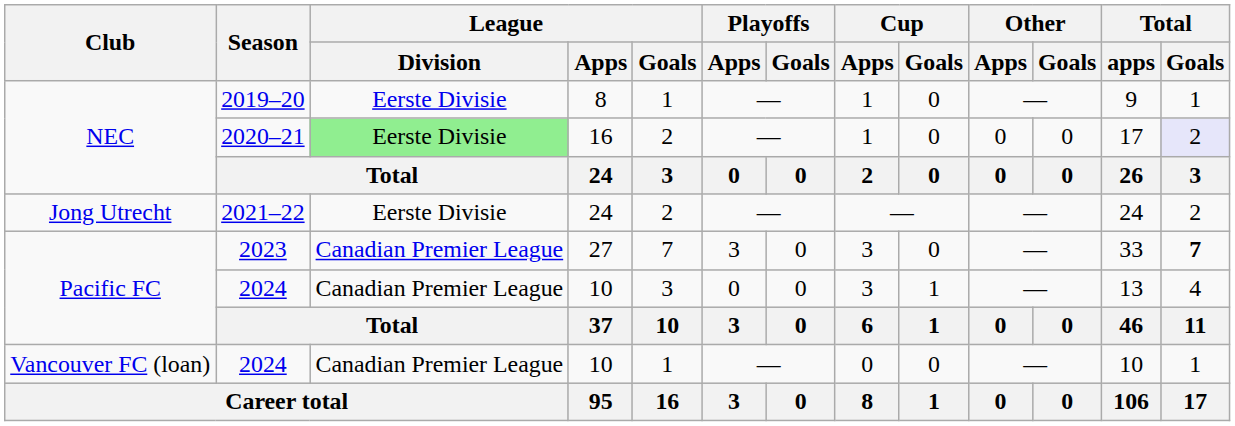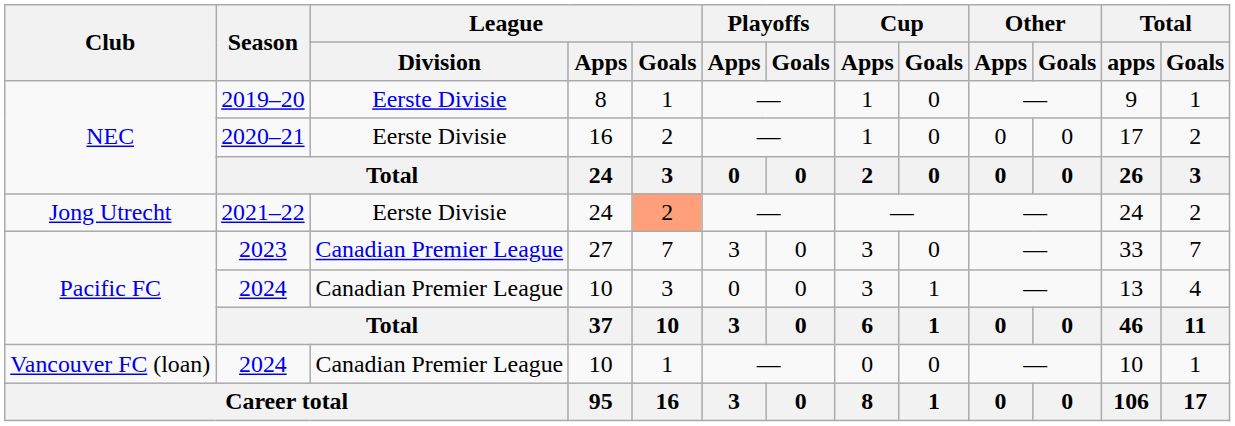(439, 136) lightgreen background -> (439, 136) no background
(1195, 136) lavender background -> (1195, 136) no background
(667, 212) no background -> (667, 212) lightsalmon background
(1195, 250) bold -> (1195, 250) normal
